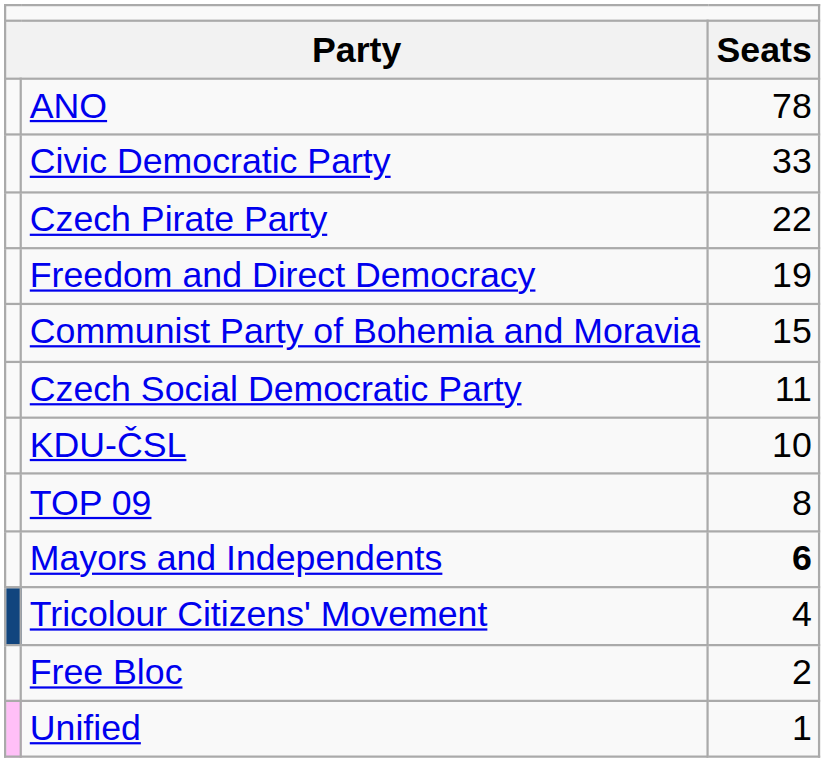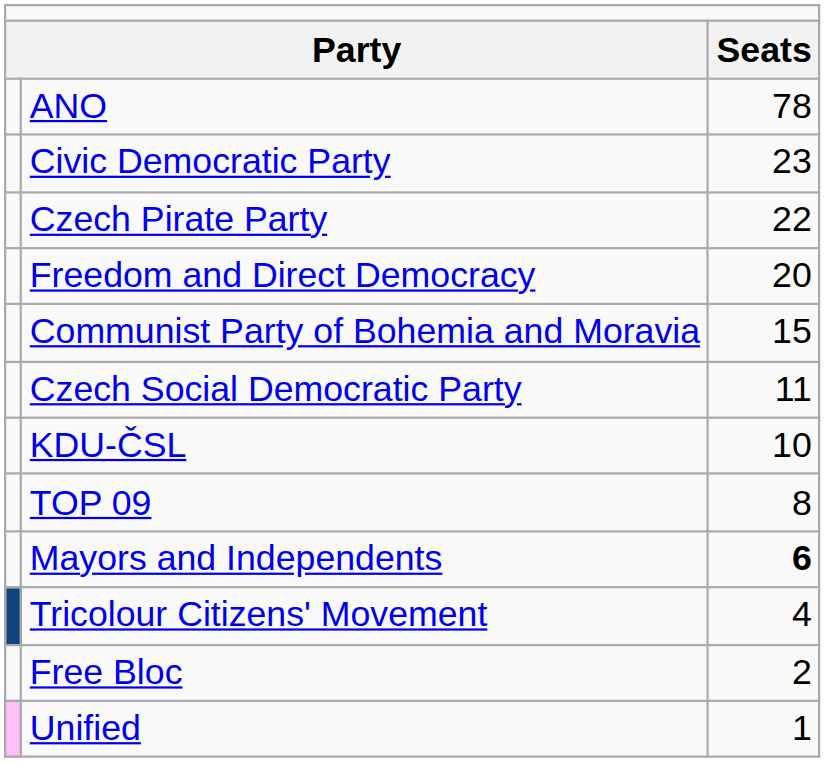(792, 162) 33 -> (792, 162) 23
(792, 275) 19 -> (792, 275) 20
